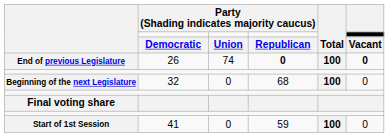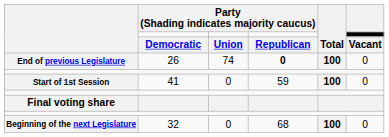(365, 61) bold -> (365, 61) normal
rows swapped: (71, 124) <-> (71, 82)
